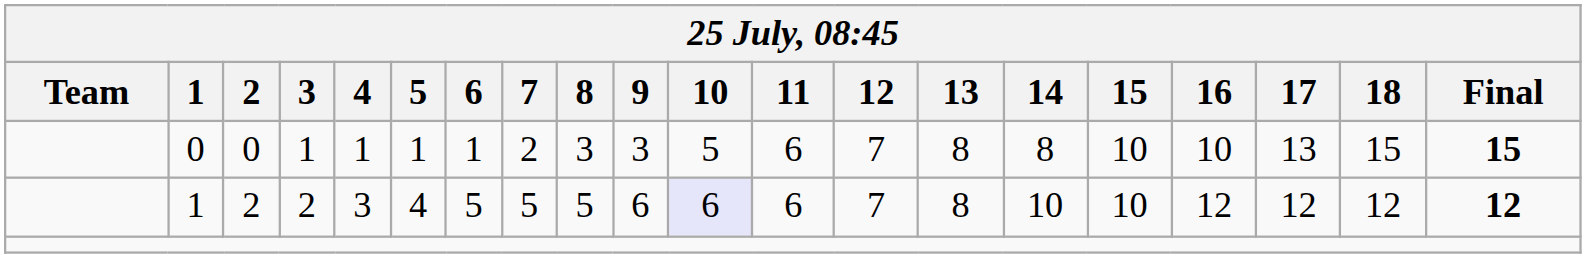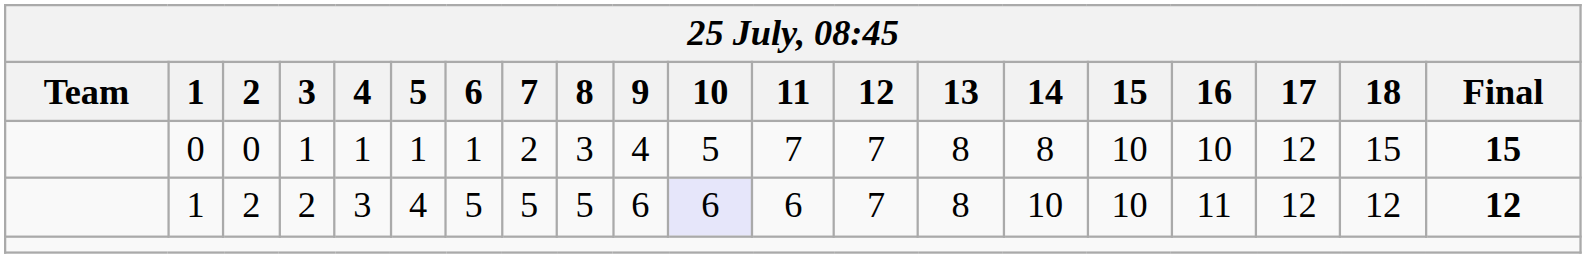(640, 148) 3 -> (640, 148) 4
(793, 148) 6 -> (793, 148) 7
(1299, 148) 13 -> (1299, 148) 12
(1214, 206) 12 -> (1214, 206) 11
